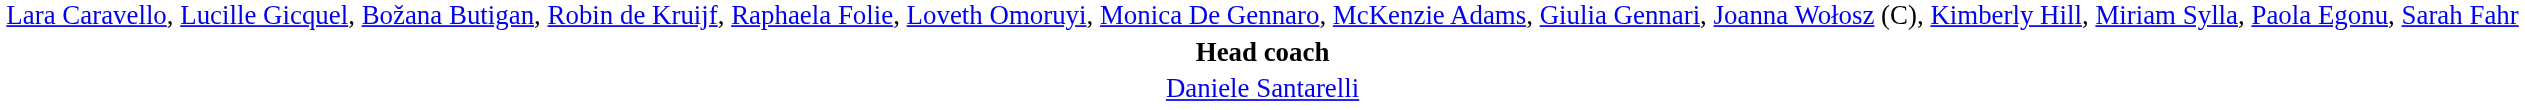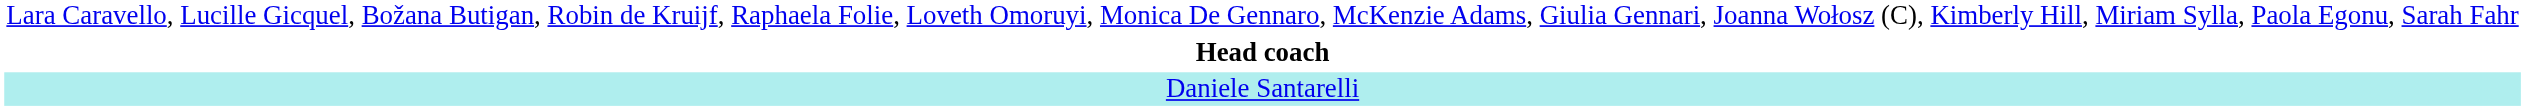(1263, 88) no background -> (1263, 88) paleturquoise background
